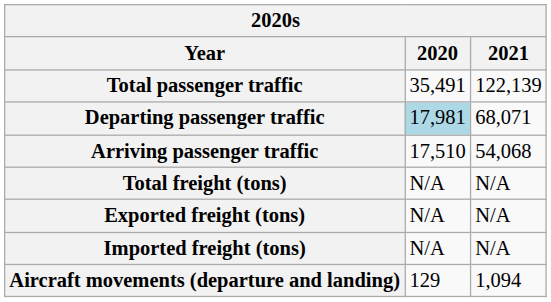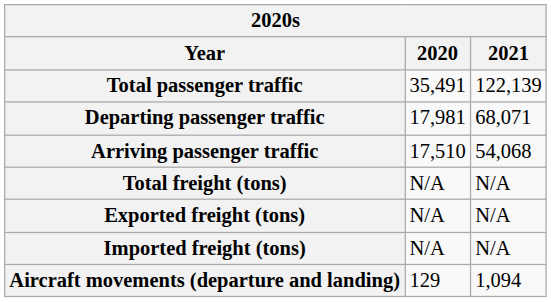(438, 118) lightblue background -> (438, 118) no background
